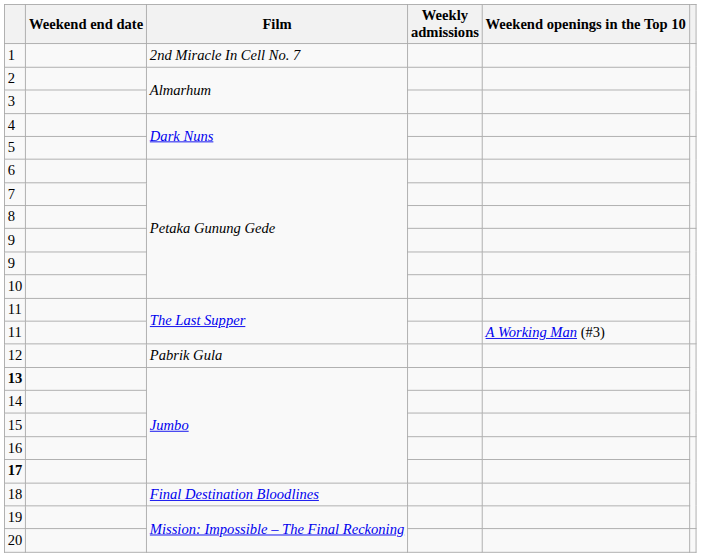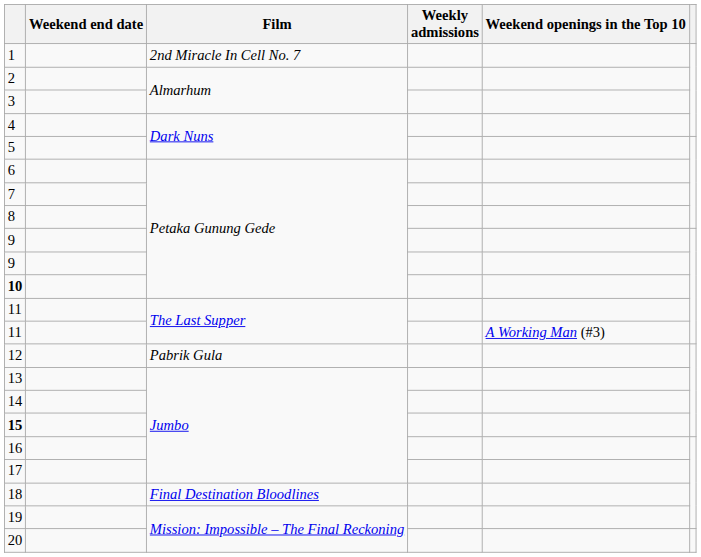(15, 286) normal -> (15, 286) bold
(15, 378) bold -> (15, 378) normal
(15, 424) normal -> (15, 424) bold
(15, 471) bold -> (15, 471) normal
